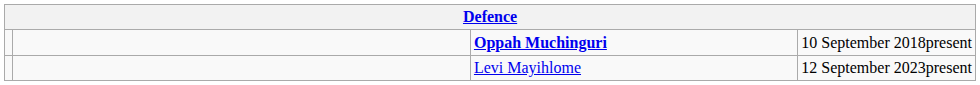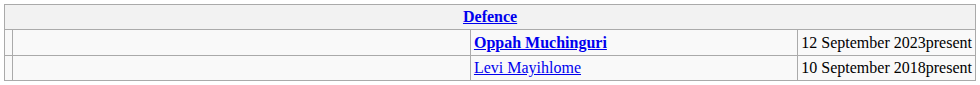(887, 42) 10 September 2018present -> (887, 42) 12 September 2023present
(887, 67) 12 September 2023present -> (887, 67) 10 September 2018present
